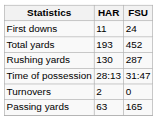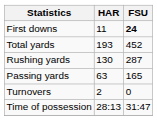(131, 29) normal -> (131, 29) bold
rows swapped: (38, 107) <-> (49, 76)
